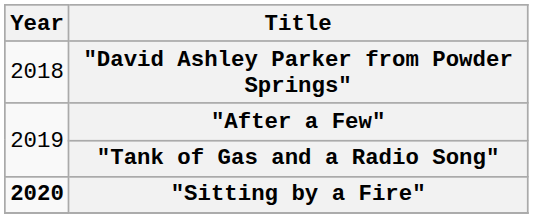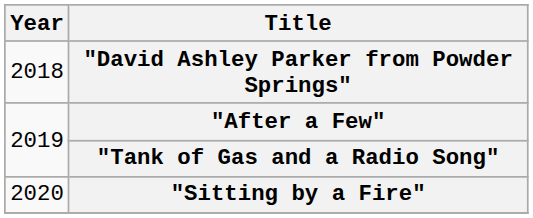(37, 195) bold -> (37, 195) normal
